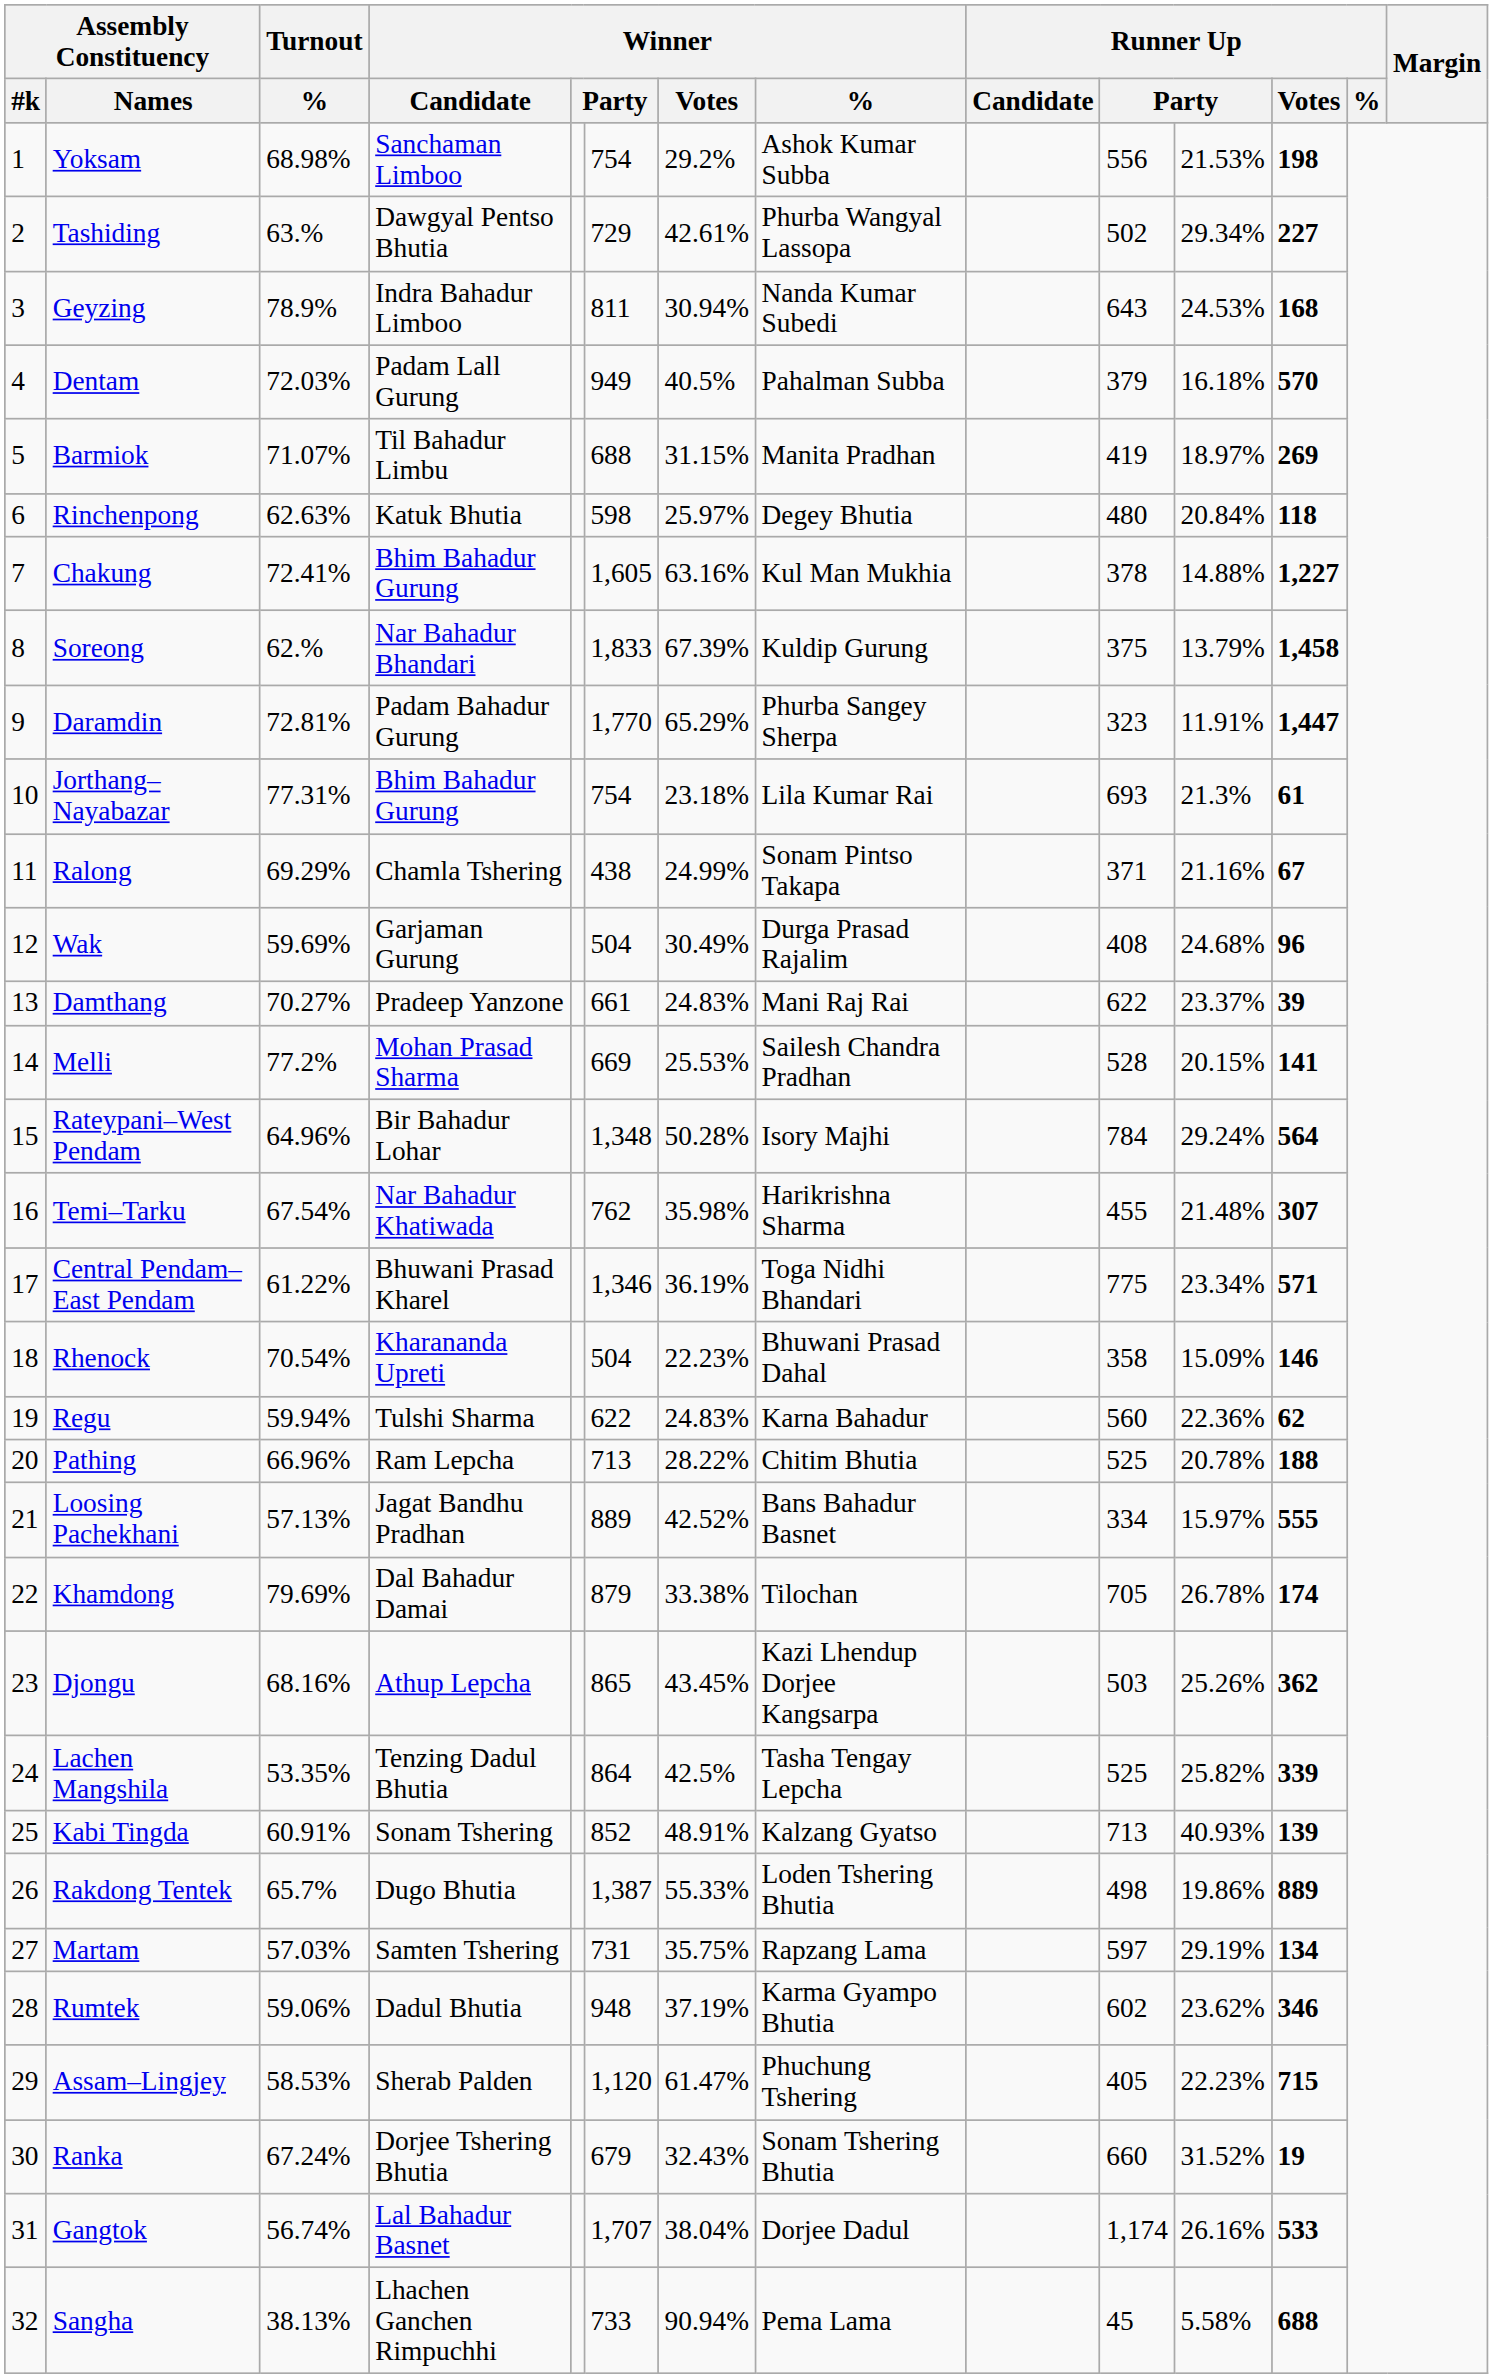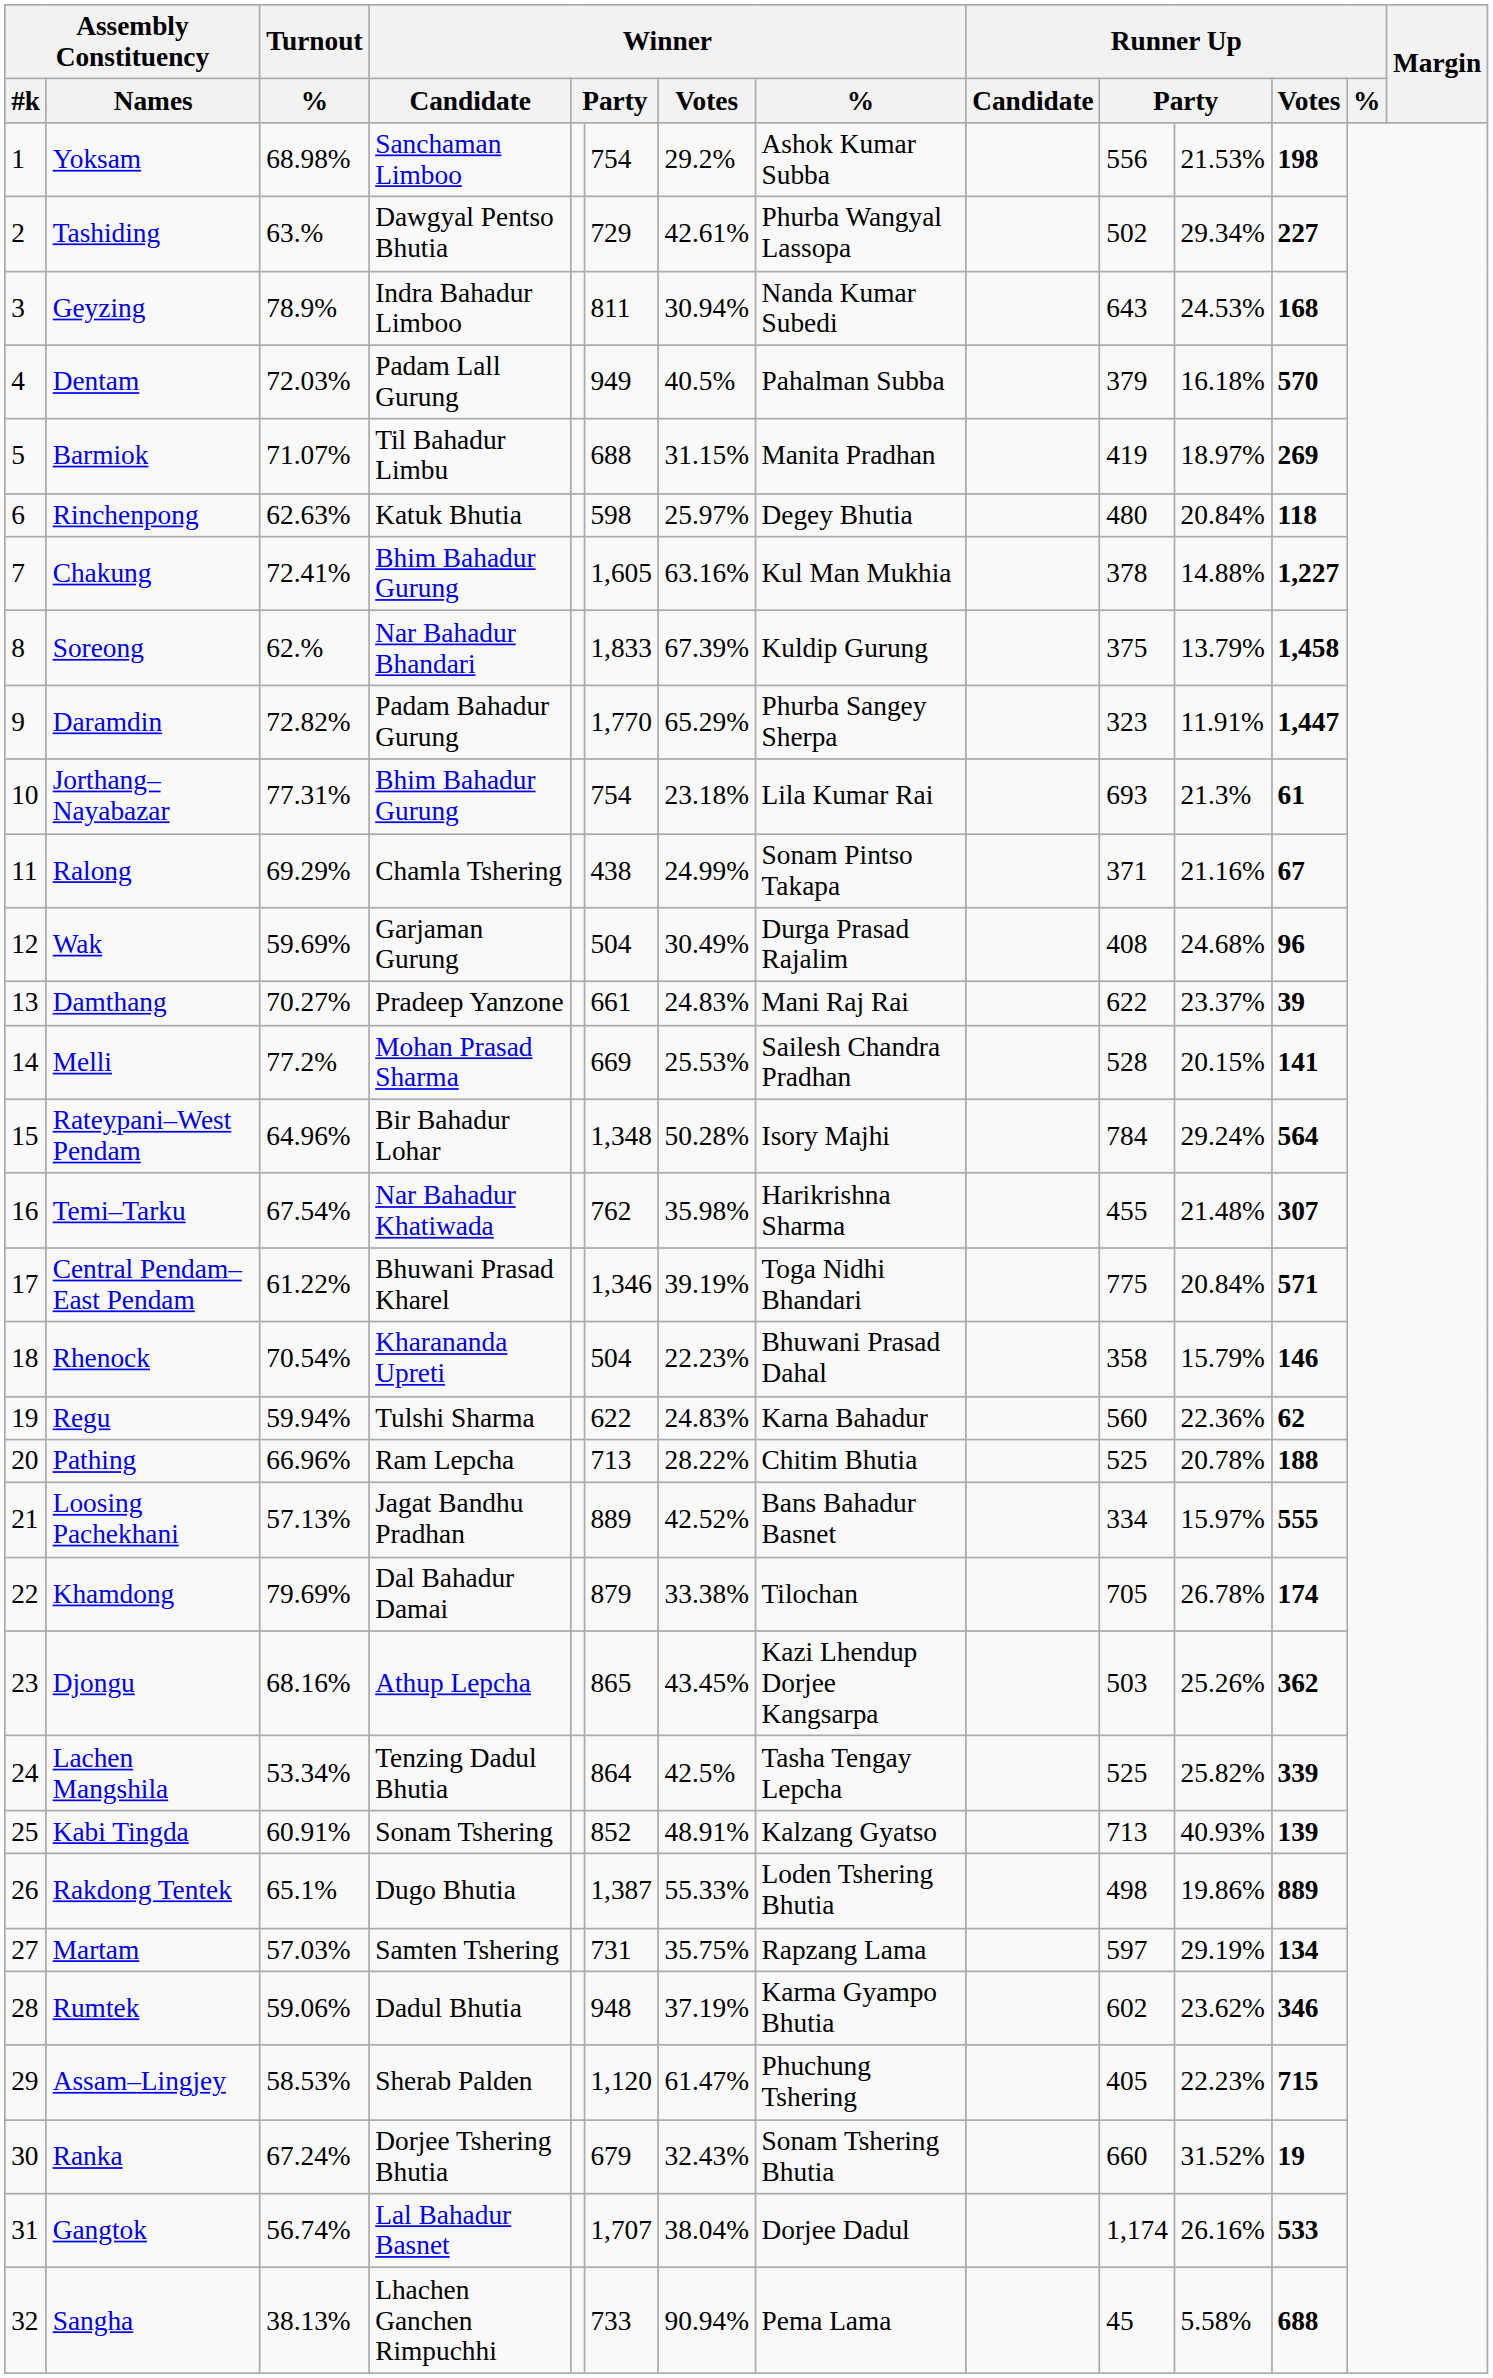(308, 721) 72.81% -> (308, 721) 72.82%
(707, 1284) 36.19% -> (707, 1284) 39.19%
(1223, 1284) 23.34% -> (1223, 1284) 20.84%
(1223, 1358) 15.09% -> (1223, 1358) 15.79%
(308, 1772) 53.35% -> (308, 1772) 53.34%
(302, 1890) 65.7% -> (302, 1890) 65.1%
